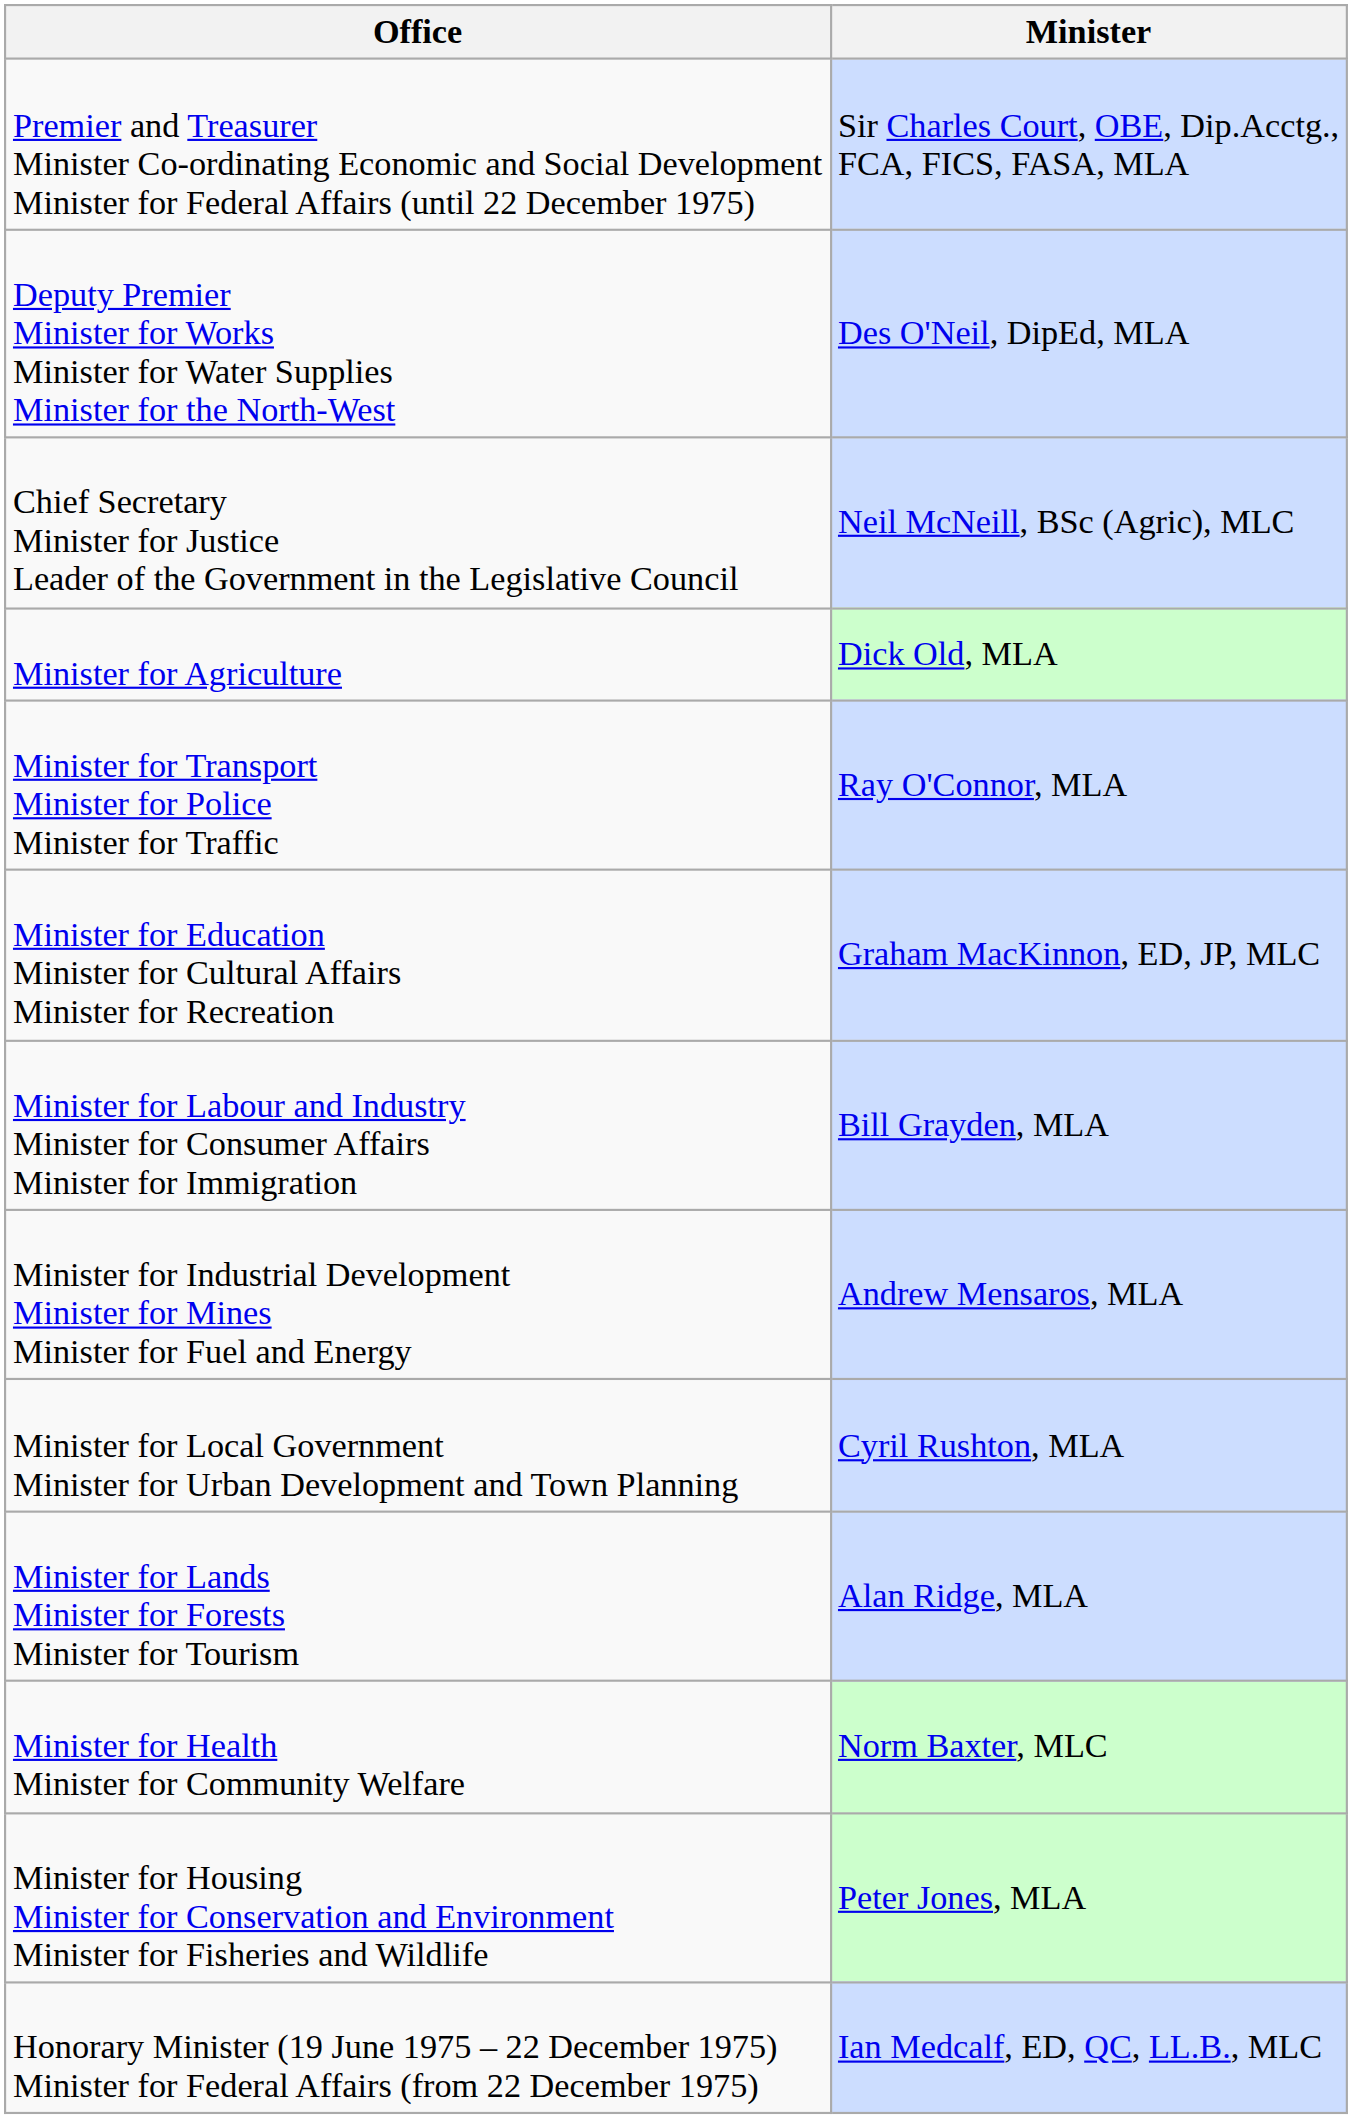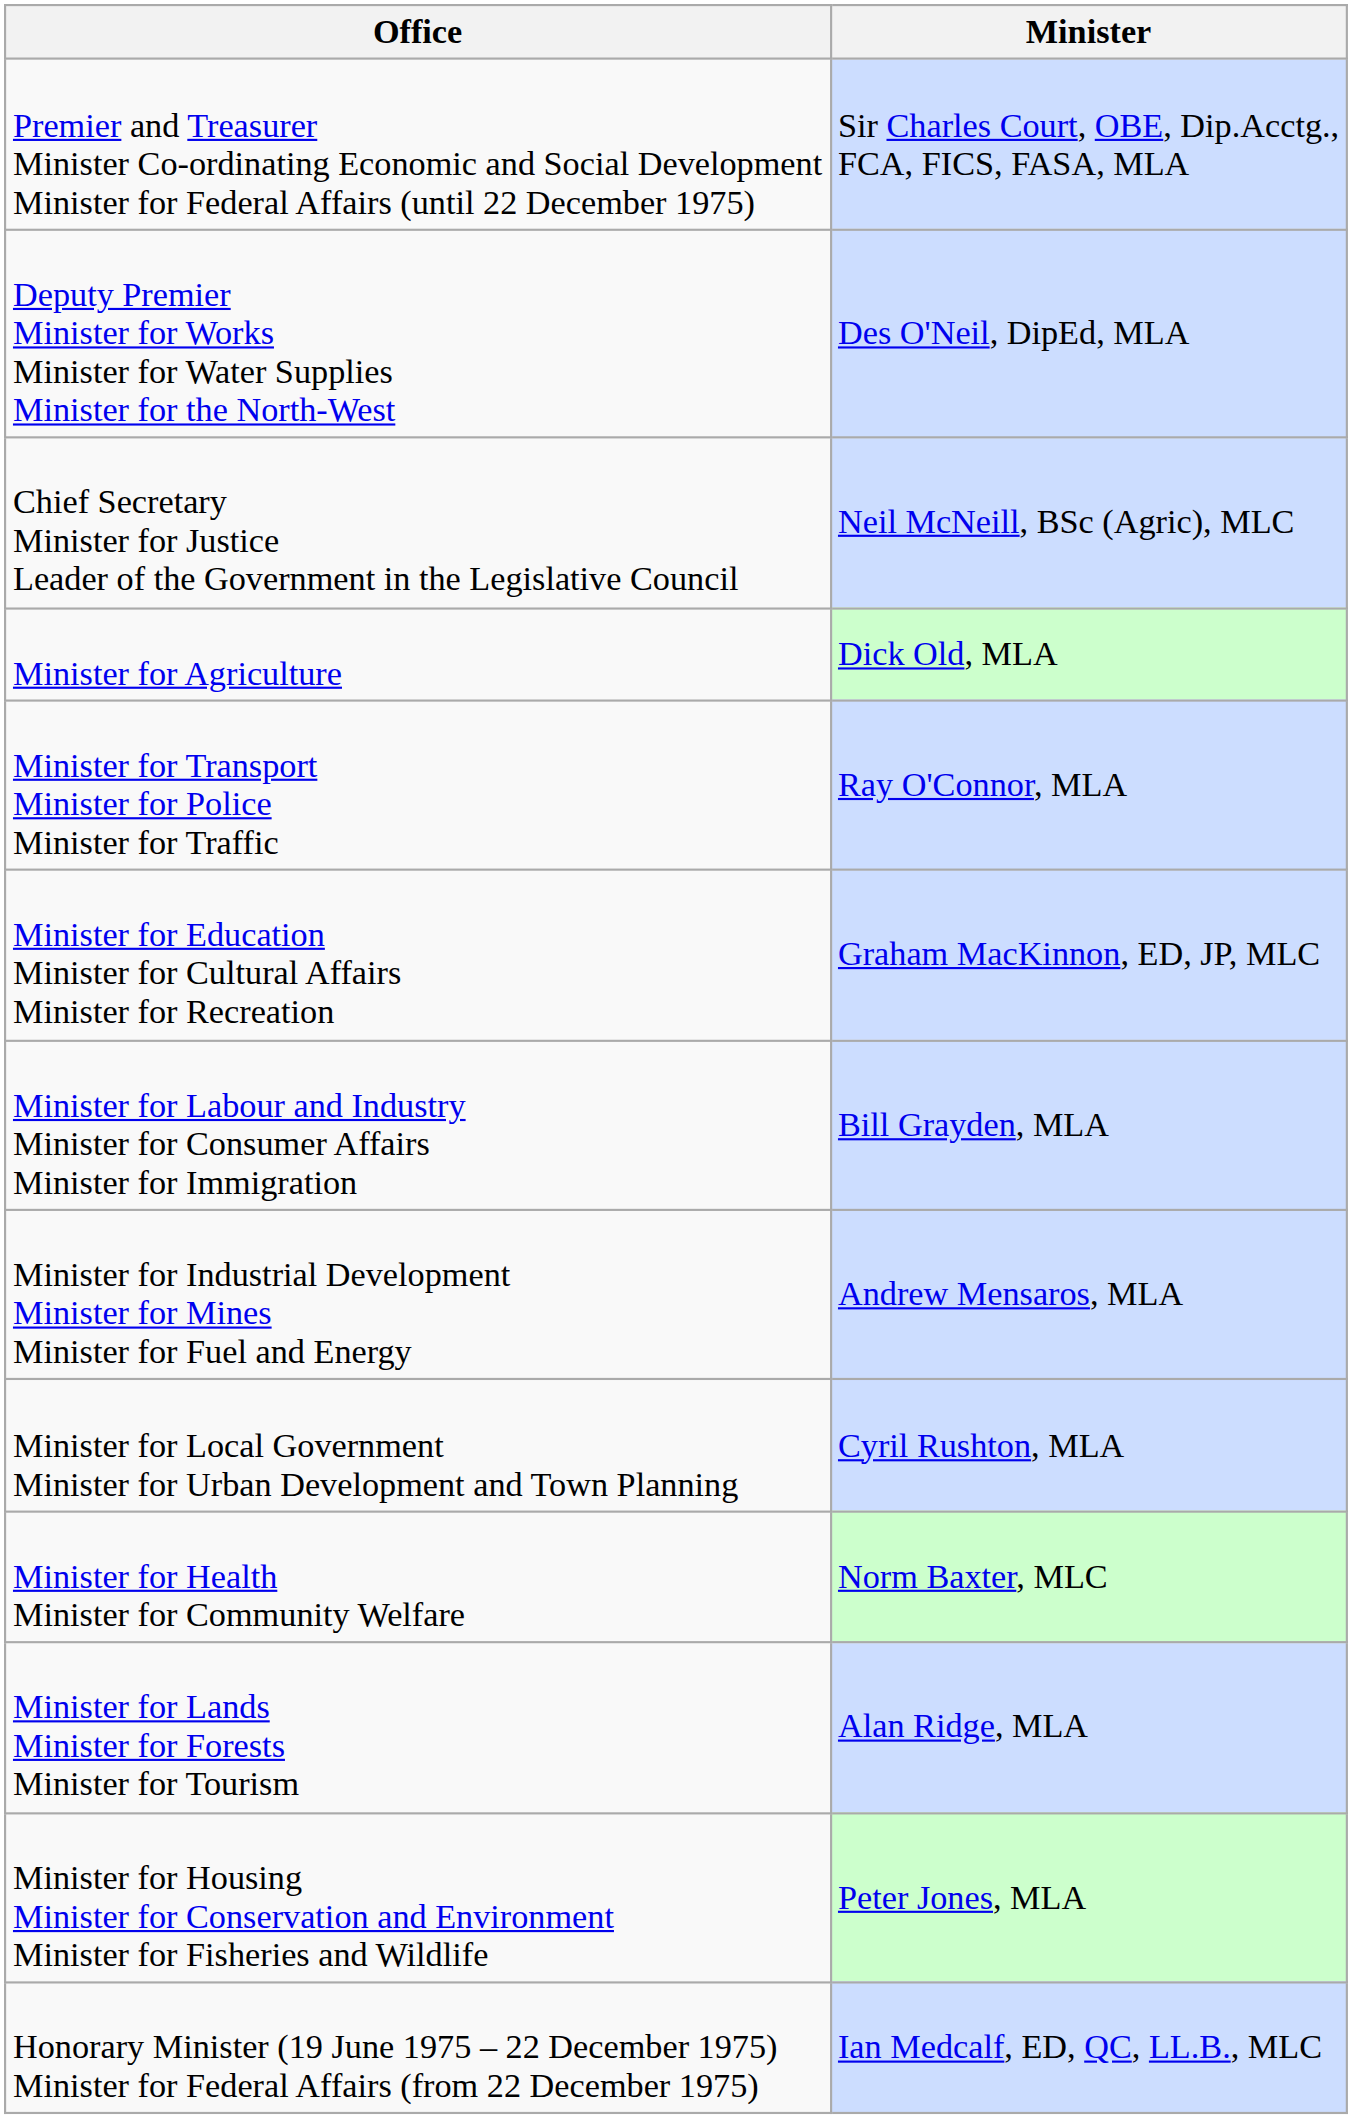rows swapped: (156, 1614) <-> (239, 1765)
